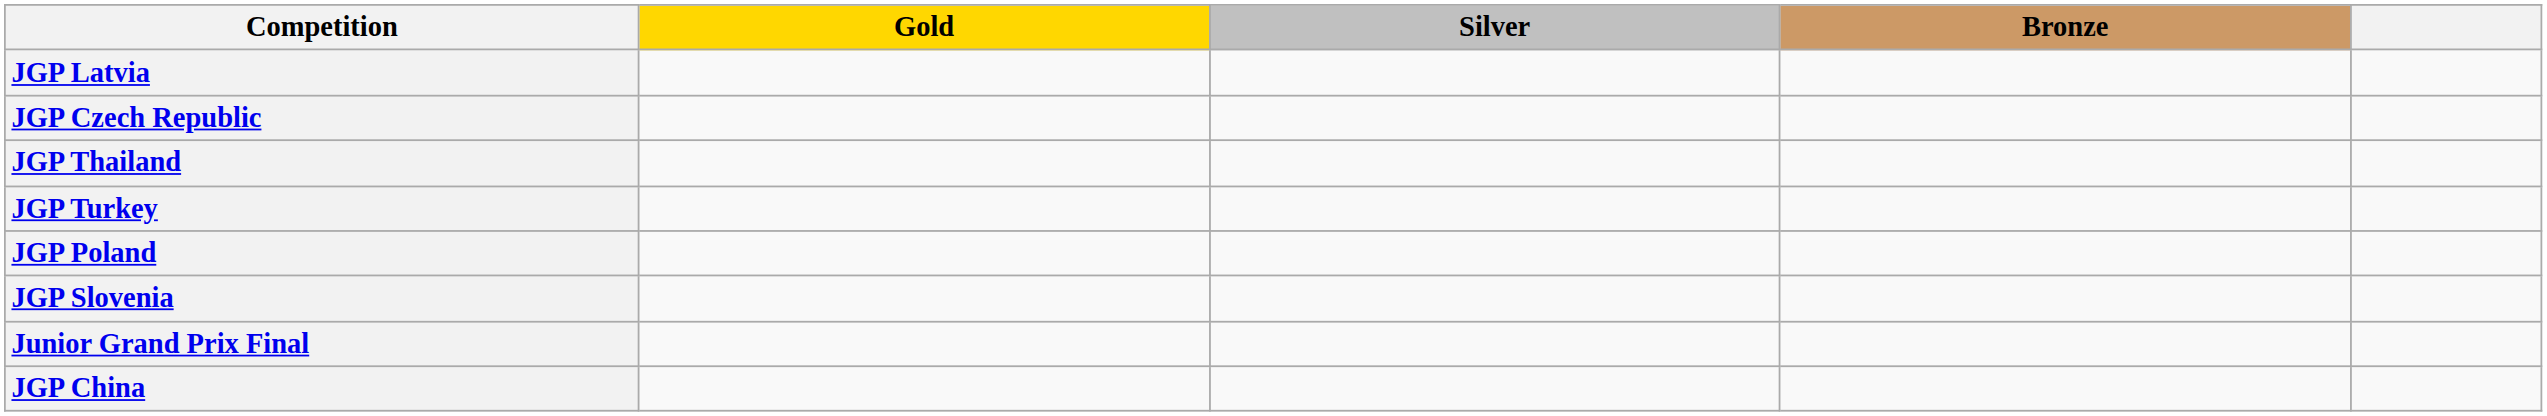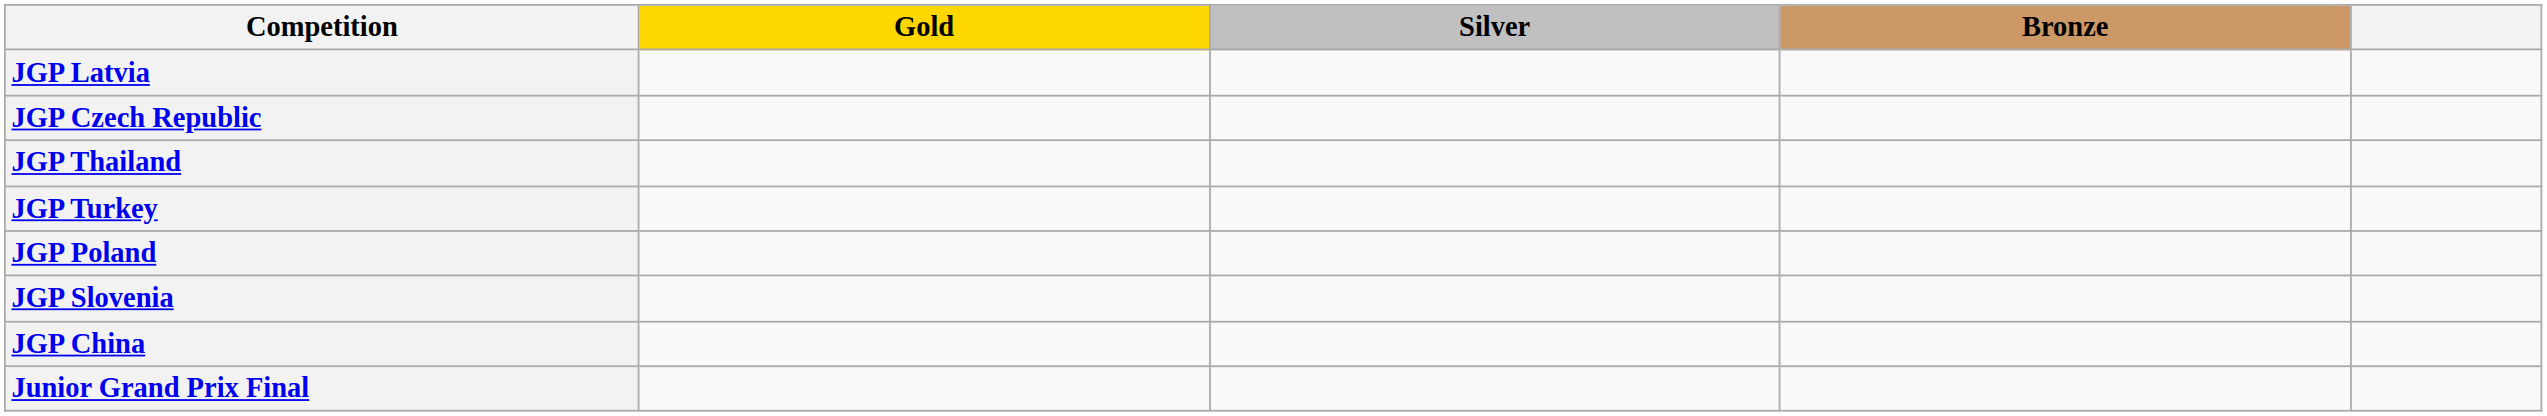rows swapped: (78, 388) <-> (160, 343)
